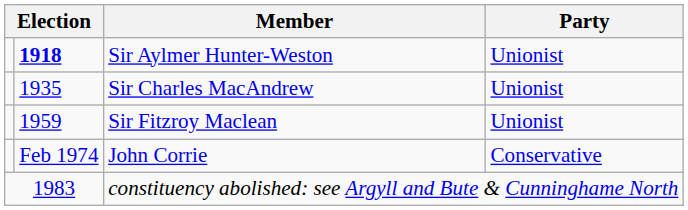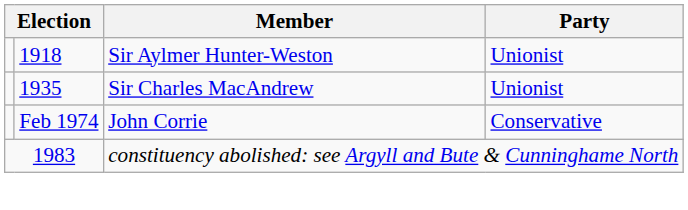(40, 54) bold -> (40, 54) normal
- row: (193, 121)
